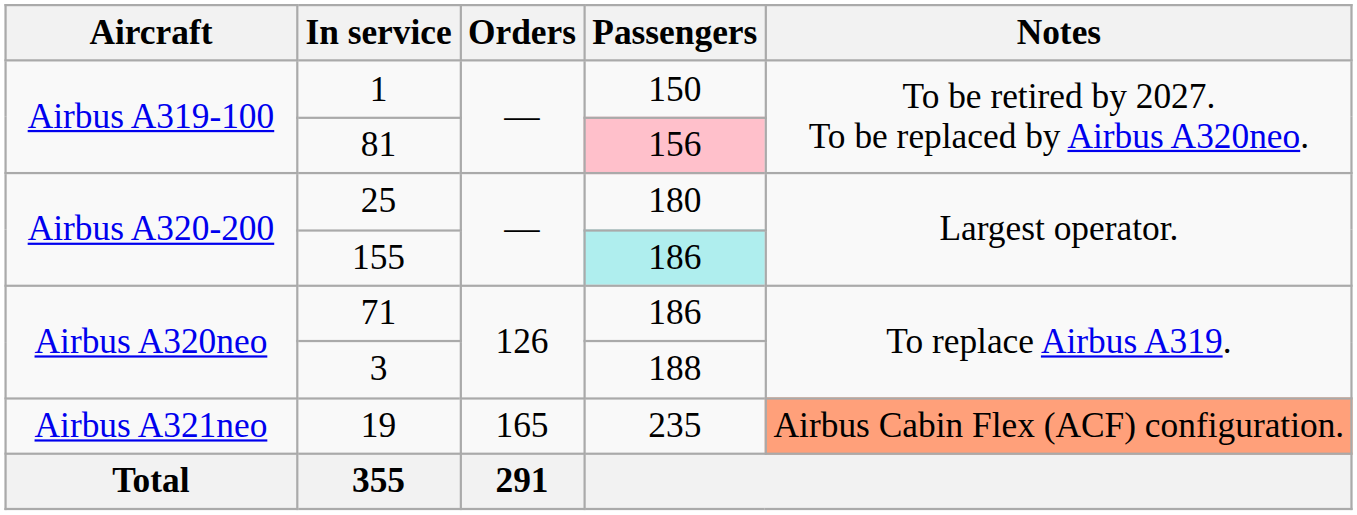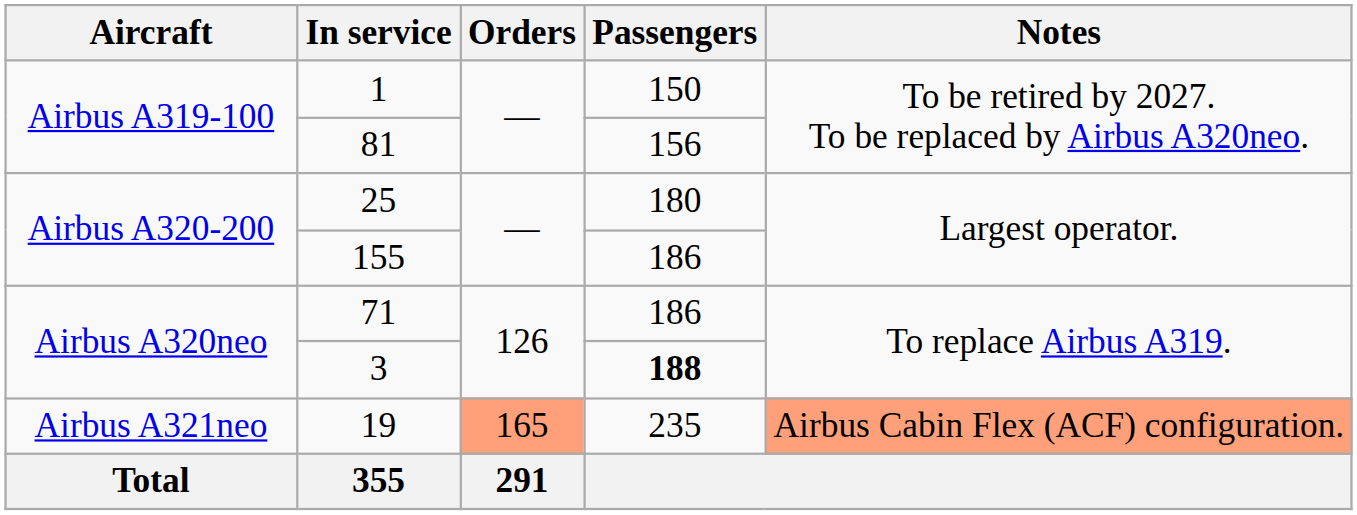(675, 144) pink background -> (675, 144) no background
(675, 256) paleturquoise background -> (675, 256) no background
(675, 369) normal -> (675, 369) bold
(522, 425) no background -> (522, 425) lightsalmon background
